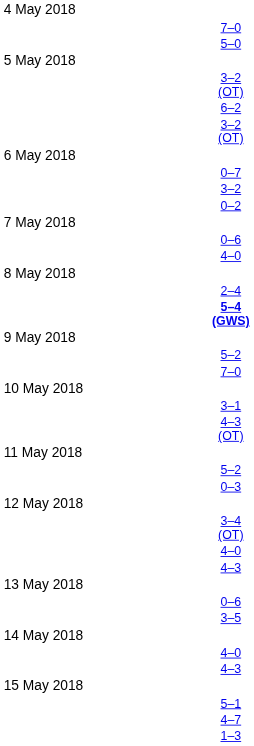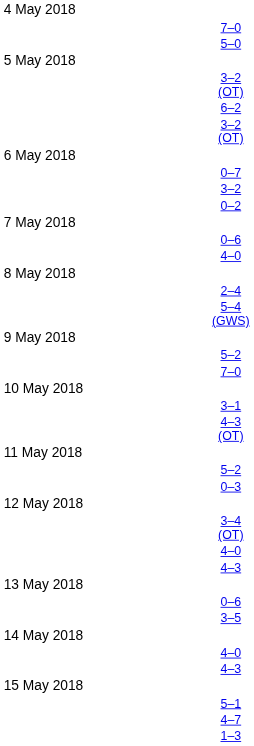(231, 314) bold -> (231, 314) normal
